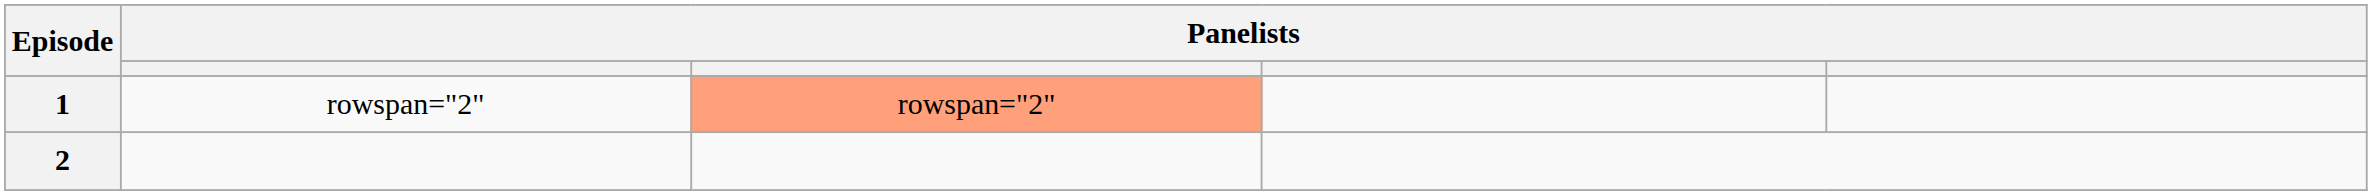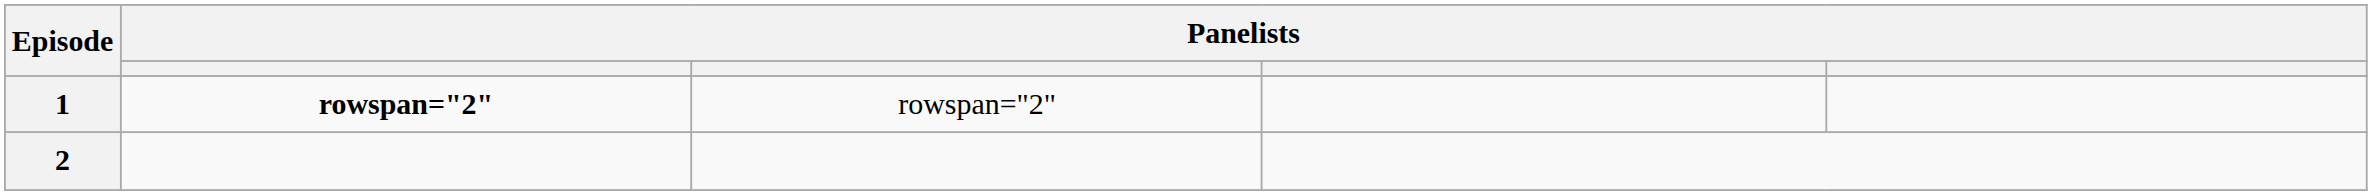(406, 104) normal -> (406, 104) bold
(977, 104) lightsalmon background -> (977, 104) no background
